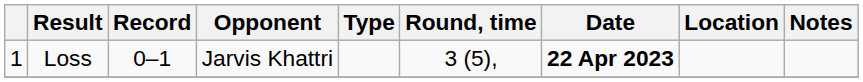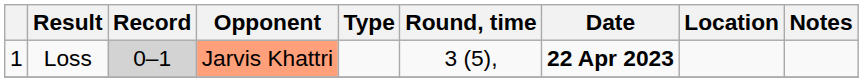(152, 58) no background -> (152, 58) lightgrey background
(267, 58) no background -> (267, 58) lightsalmon background
